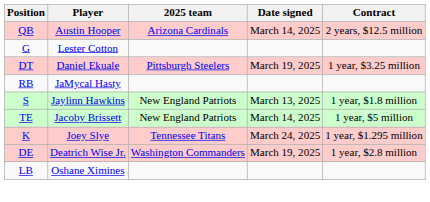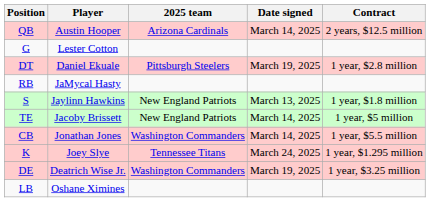(374, 65) 1 year, $3.25 million -> (374, 65) 1 year, $2.8 million
+ row: (26, 135)
(374, 153) 1 year, $2.8 million -> (374, 170) 1 year, $3.25 million
